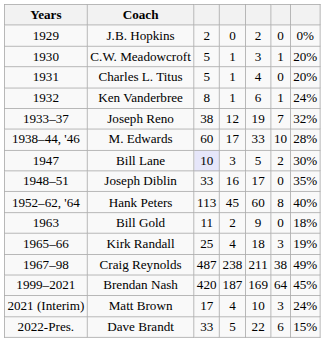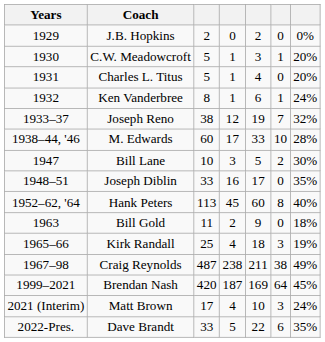(207, 160) lavender background -> (207, 160) no background
(305, 327) 15% -> (305, 327) 35%
